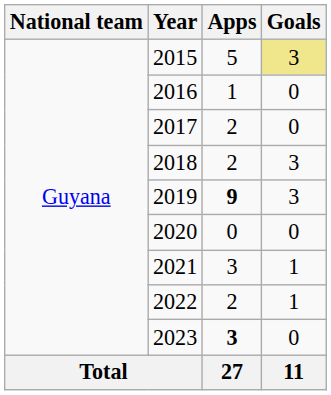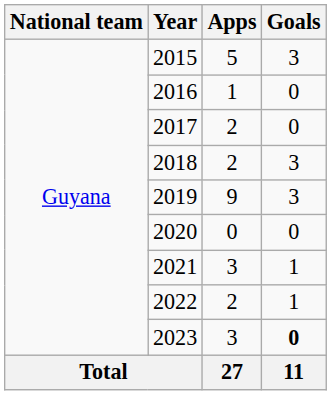(294, 57) khaki background -> (294, 57) no background
(232, 197) bold -> (232, 197) normal
(232, 337) bold -> (232, 337) normal
(294, 337) normal -> (294, 337) bold
